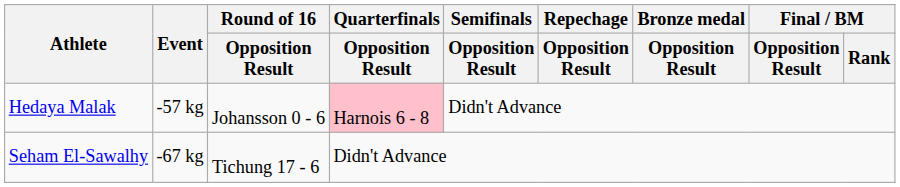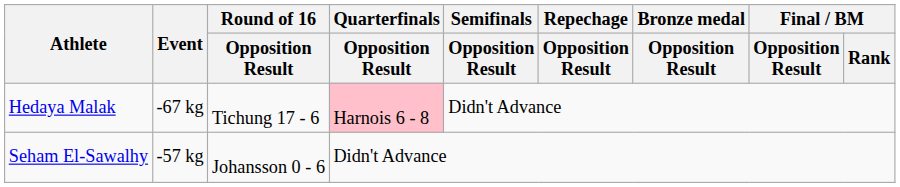(180, 107) -57 kg -> (180, 107) -67 kg
(269, 117) Johansson 0 - 6 -> (266, 117) Tichung 17 - 6
(180, 157) -67 kg -> (180, 157) -57 kg
(266, 167) Tichung 17 - 6 -> (269, 167) Johansson 0 - 6
